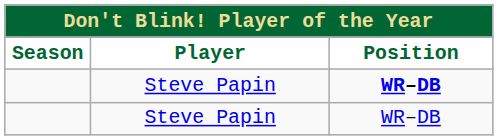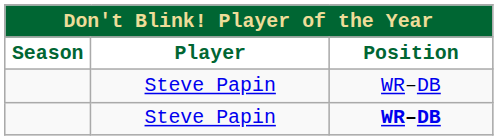(411, 86) bold -> (411, 86) normal
(411, 118) normal -> (411, 118) bold
